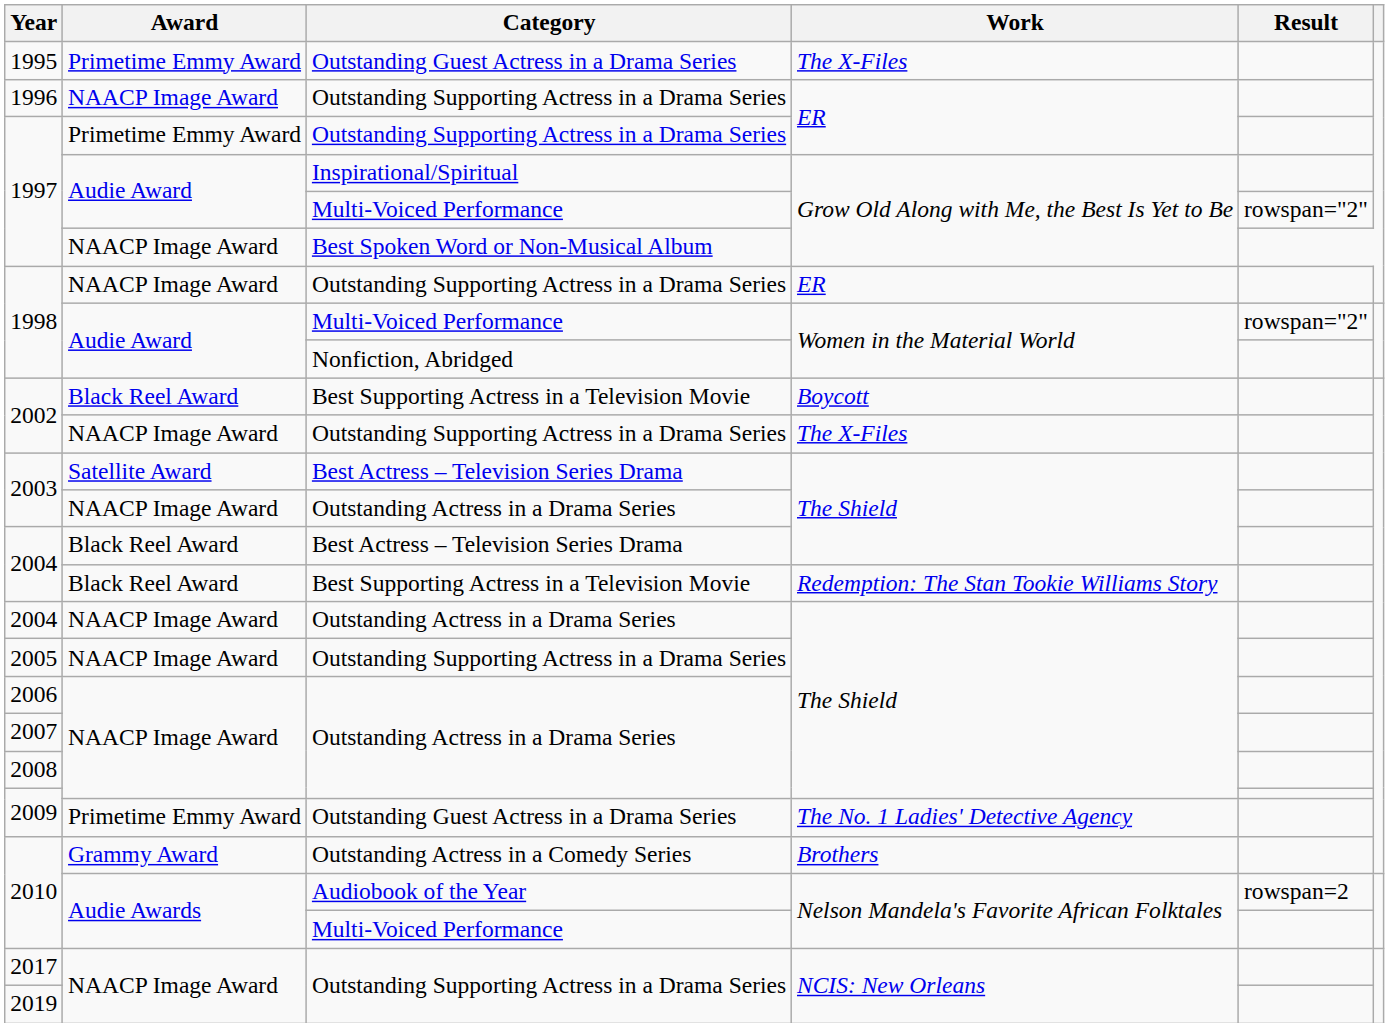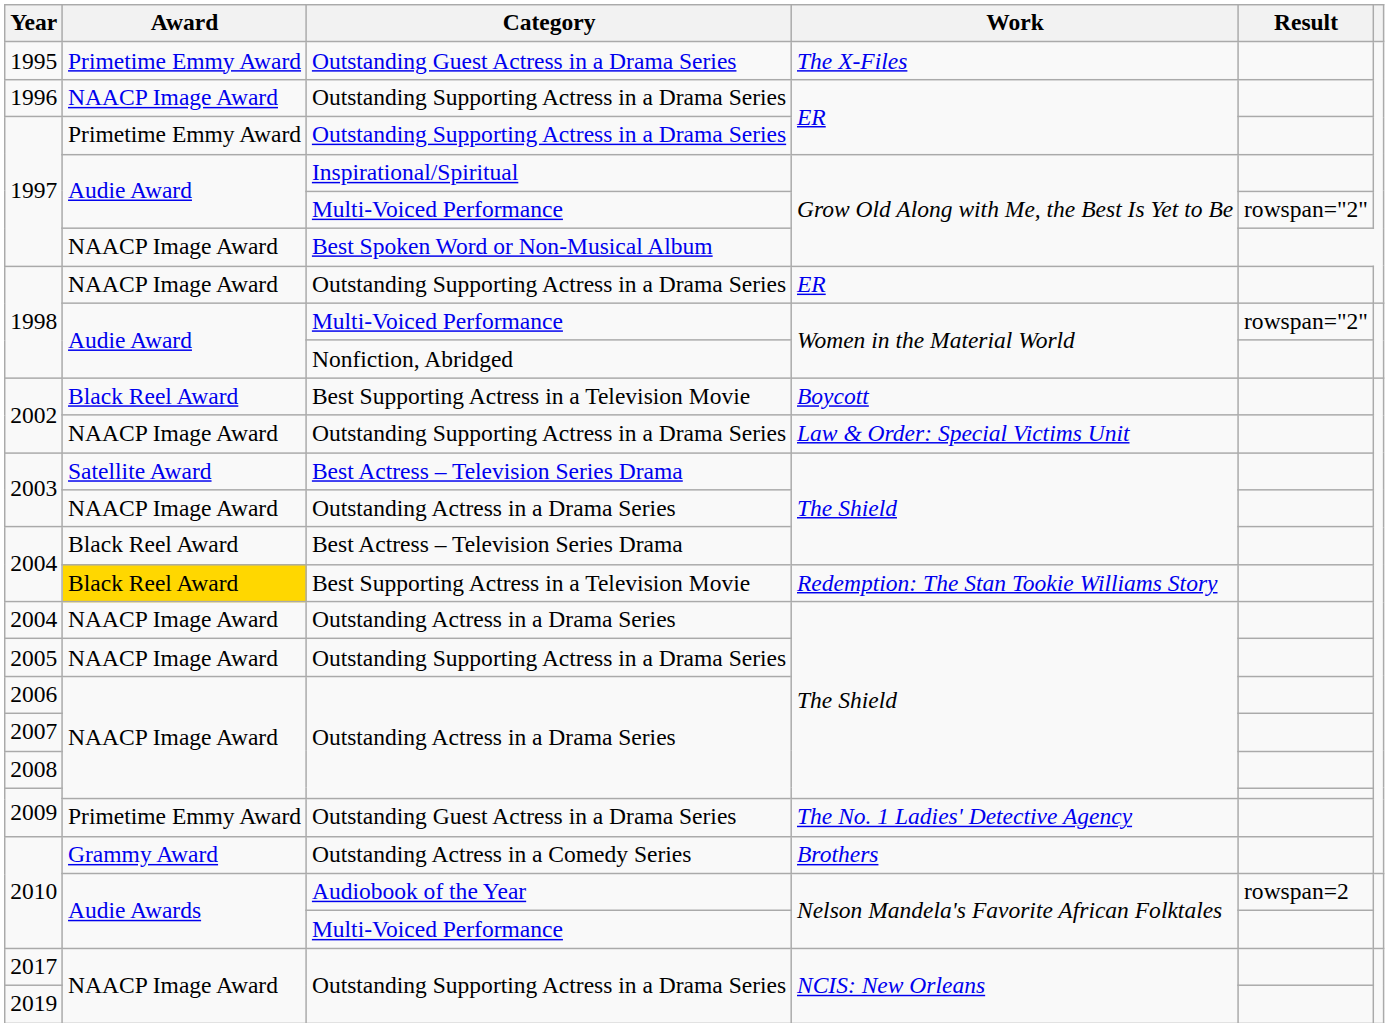(852, 433) The X-Files -> (963, 433) Law & Order: Special Victims Unit
(153, 582) no background -> (153, 582) gold background
